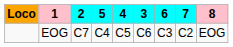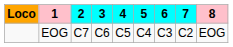columns swapped: (144, 14) <-> (102, 14)
